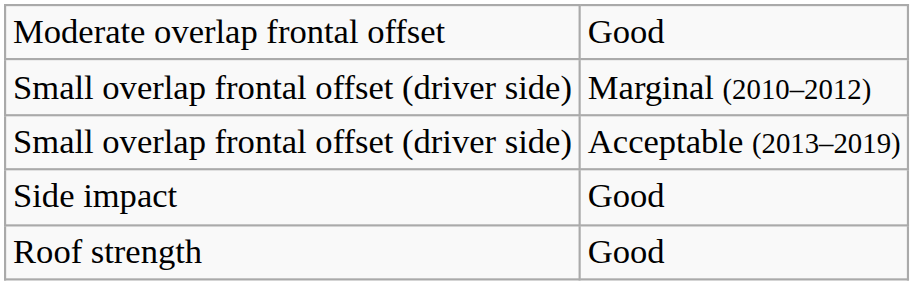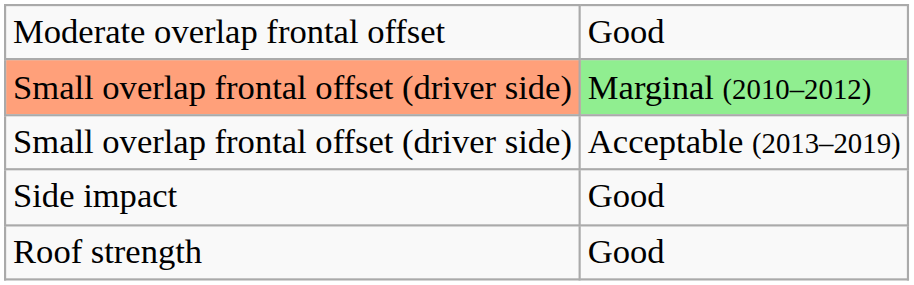(292, 86) no background -> (292, 86) lightsalmon background
(730, 86) no background -> (730, 86) lightgreen background
